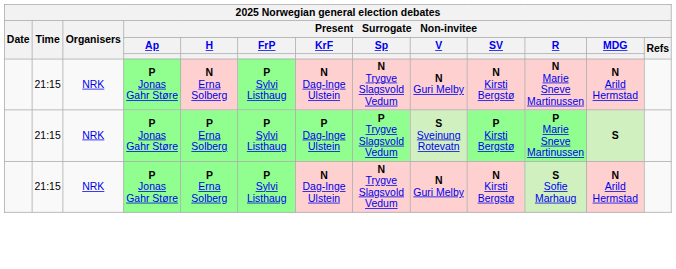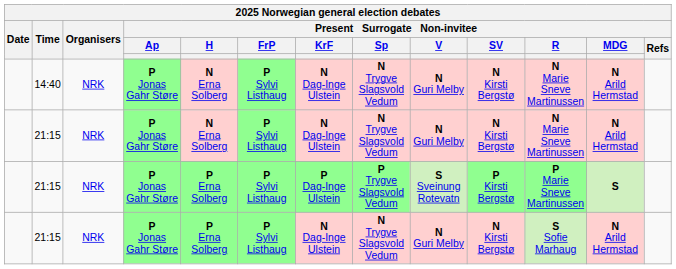+ row: (18, 84)
